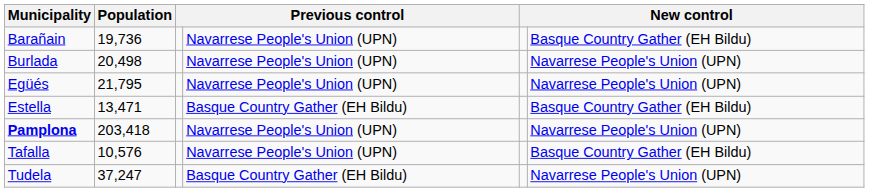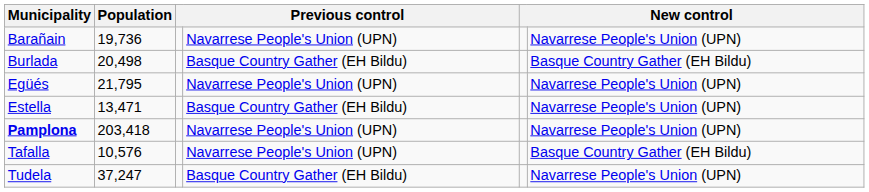(641, 38) Basque Country Gather (EH Bildu) -> (636, 38) Navarrese People's Union (UPN)
(292, 61) Navarrese People's Union (UPN) -> (297, 61) Basque Country Gather (EH Bildu)
(636, 61) Navarrese People's Union (UPN) -> (641, 61) Basque Country Gather (EH Bildu)
(641, 107) Basque Country Gather (EH Bildu) -> (636, 107) Navarrese People's Union (UPN)
